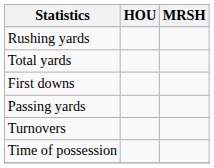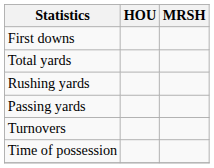rows swapped: (41, 83) <-> (49, 38)
